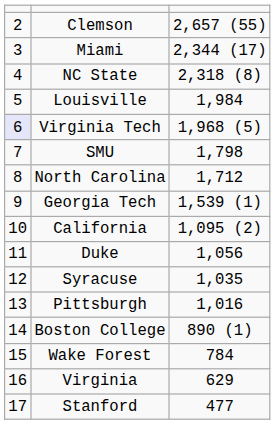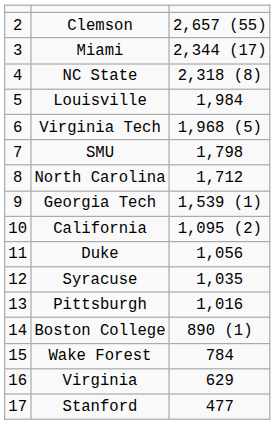(18, 127) lavender background -> (18, 127) no background
